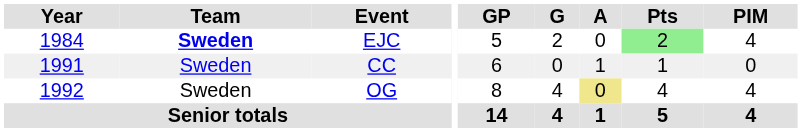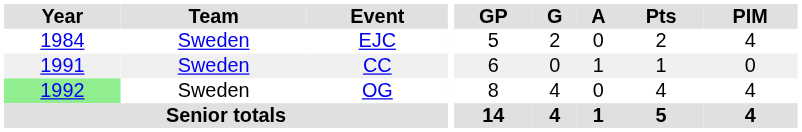(216, 41) bold -> (214, 41) normal
(663, 41) lightgreen background -> (661, 41) no background
(62, 90) no background -> (62, 90) lightgreen background
(600, 90) khaki background -> (598, 90) no background
